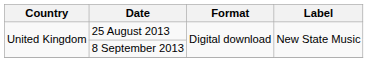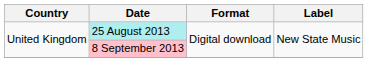(131, 31) no background -> (131, 31) paleturquoise background
(138, 48) no background -> (138, 48) pink background
